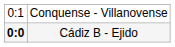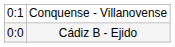(16, 32) bold -> (15, 32) normal
